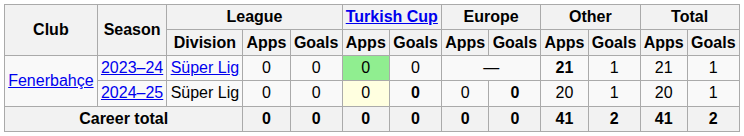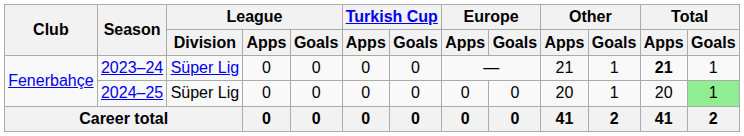(366, 67) lightgreen background -> (366, 67) no background
(564, 67) bold -> (564, 67) normal
(664, 67) normal -> (664, 67) bold
(366, 93) lightyellow background -> (366, 93) no background
(416, 93) bold -> (416, 93) normal
(515, 93) bold -> (515, 93) normal
(713, 93) no background -> (713, 93) lightgreen background
